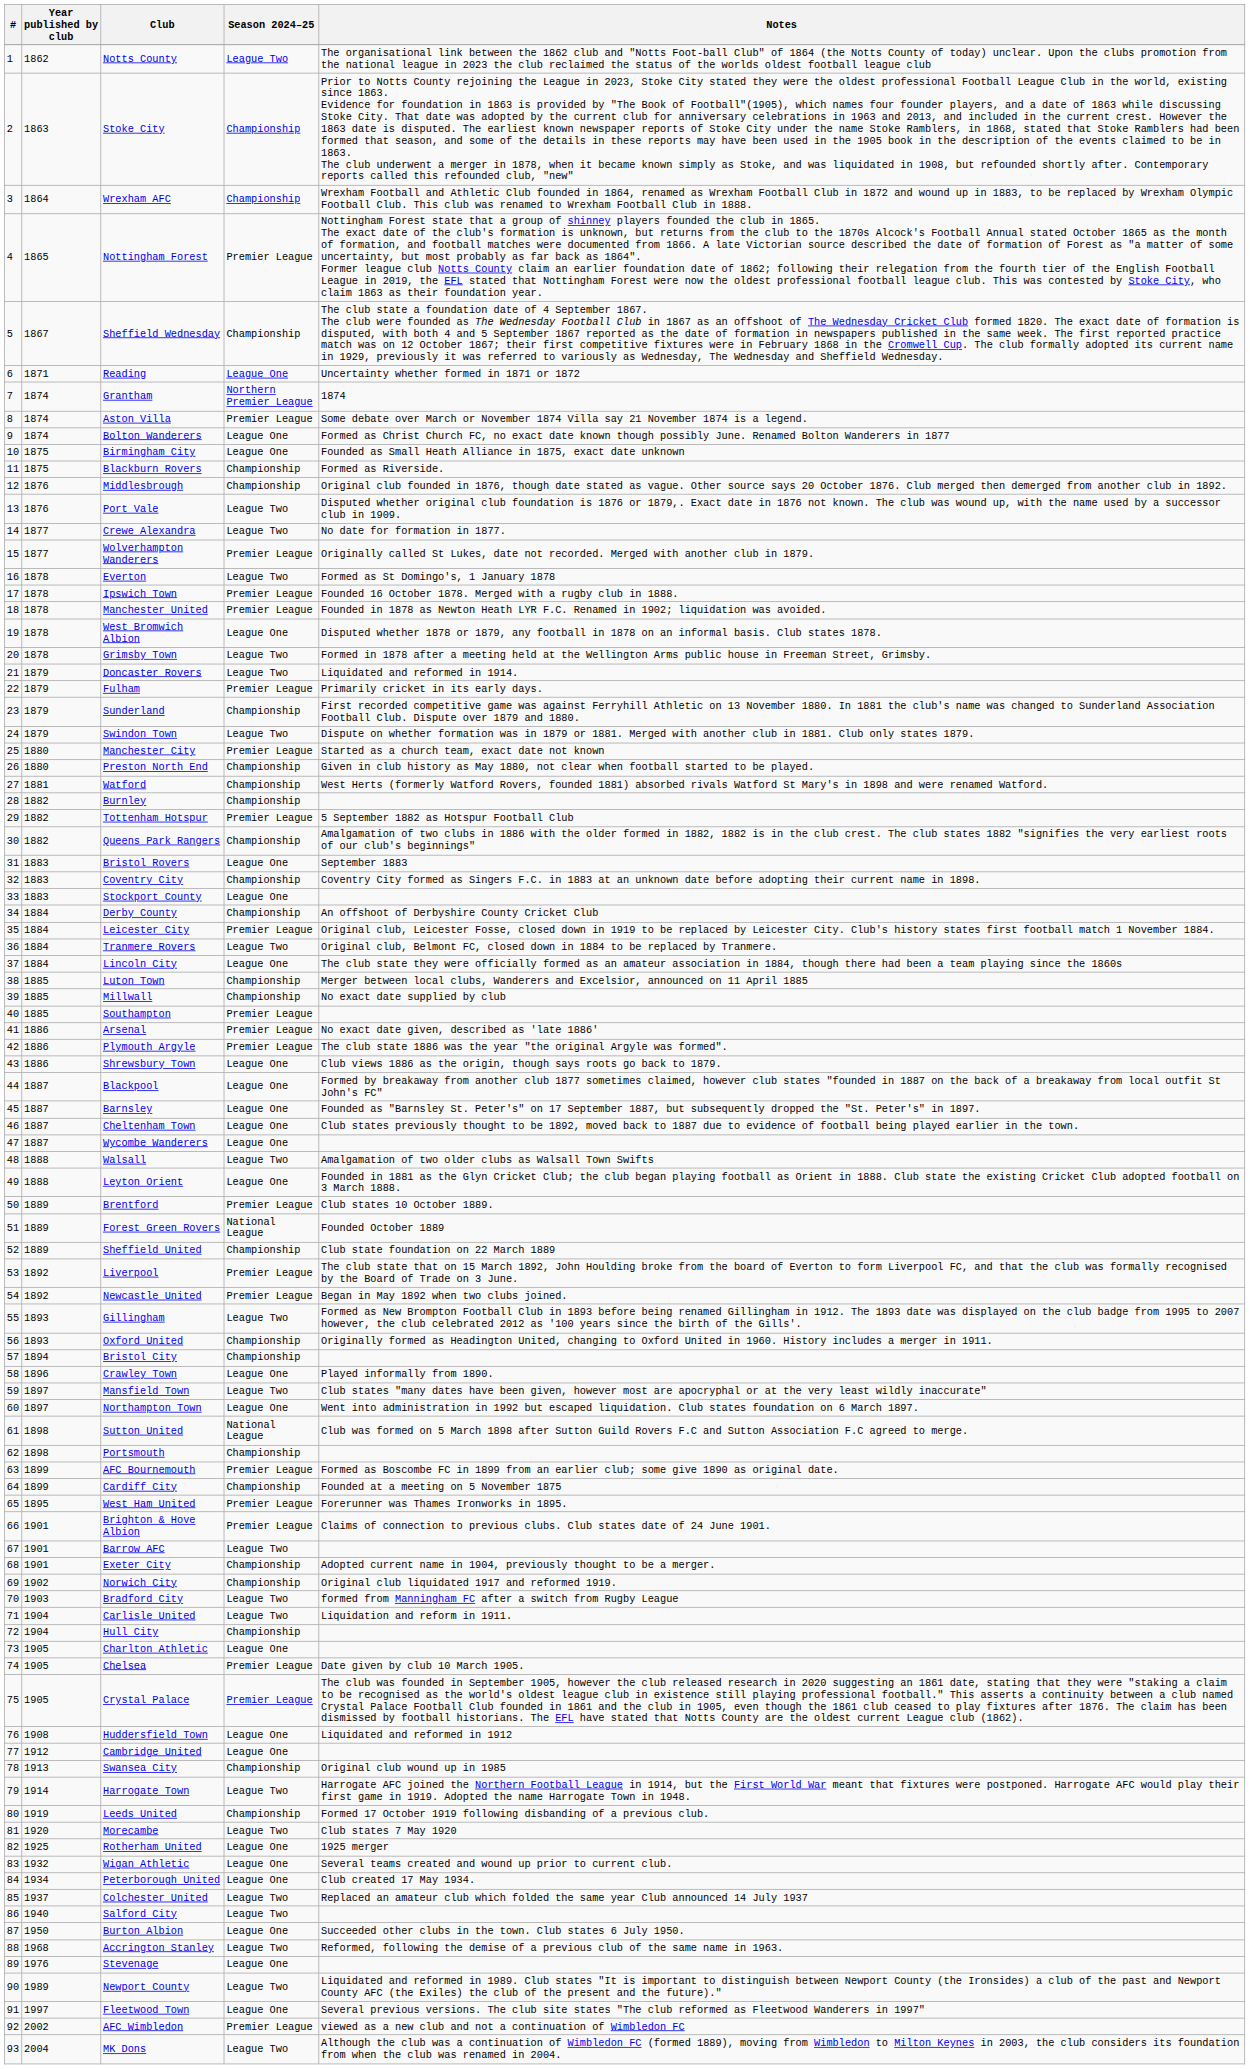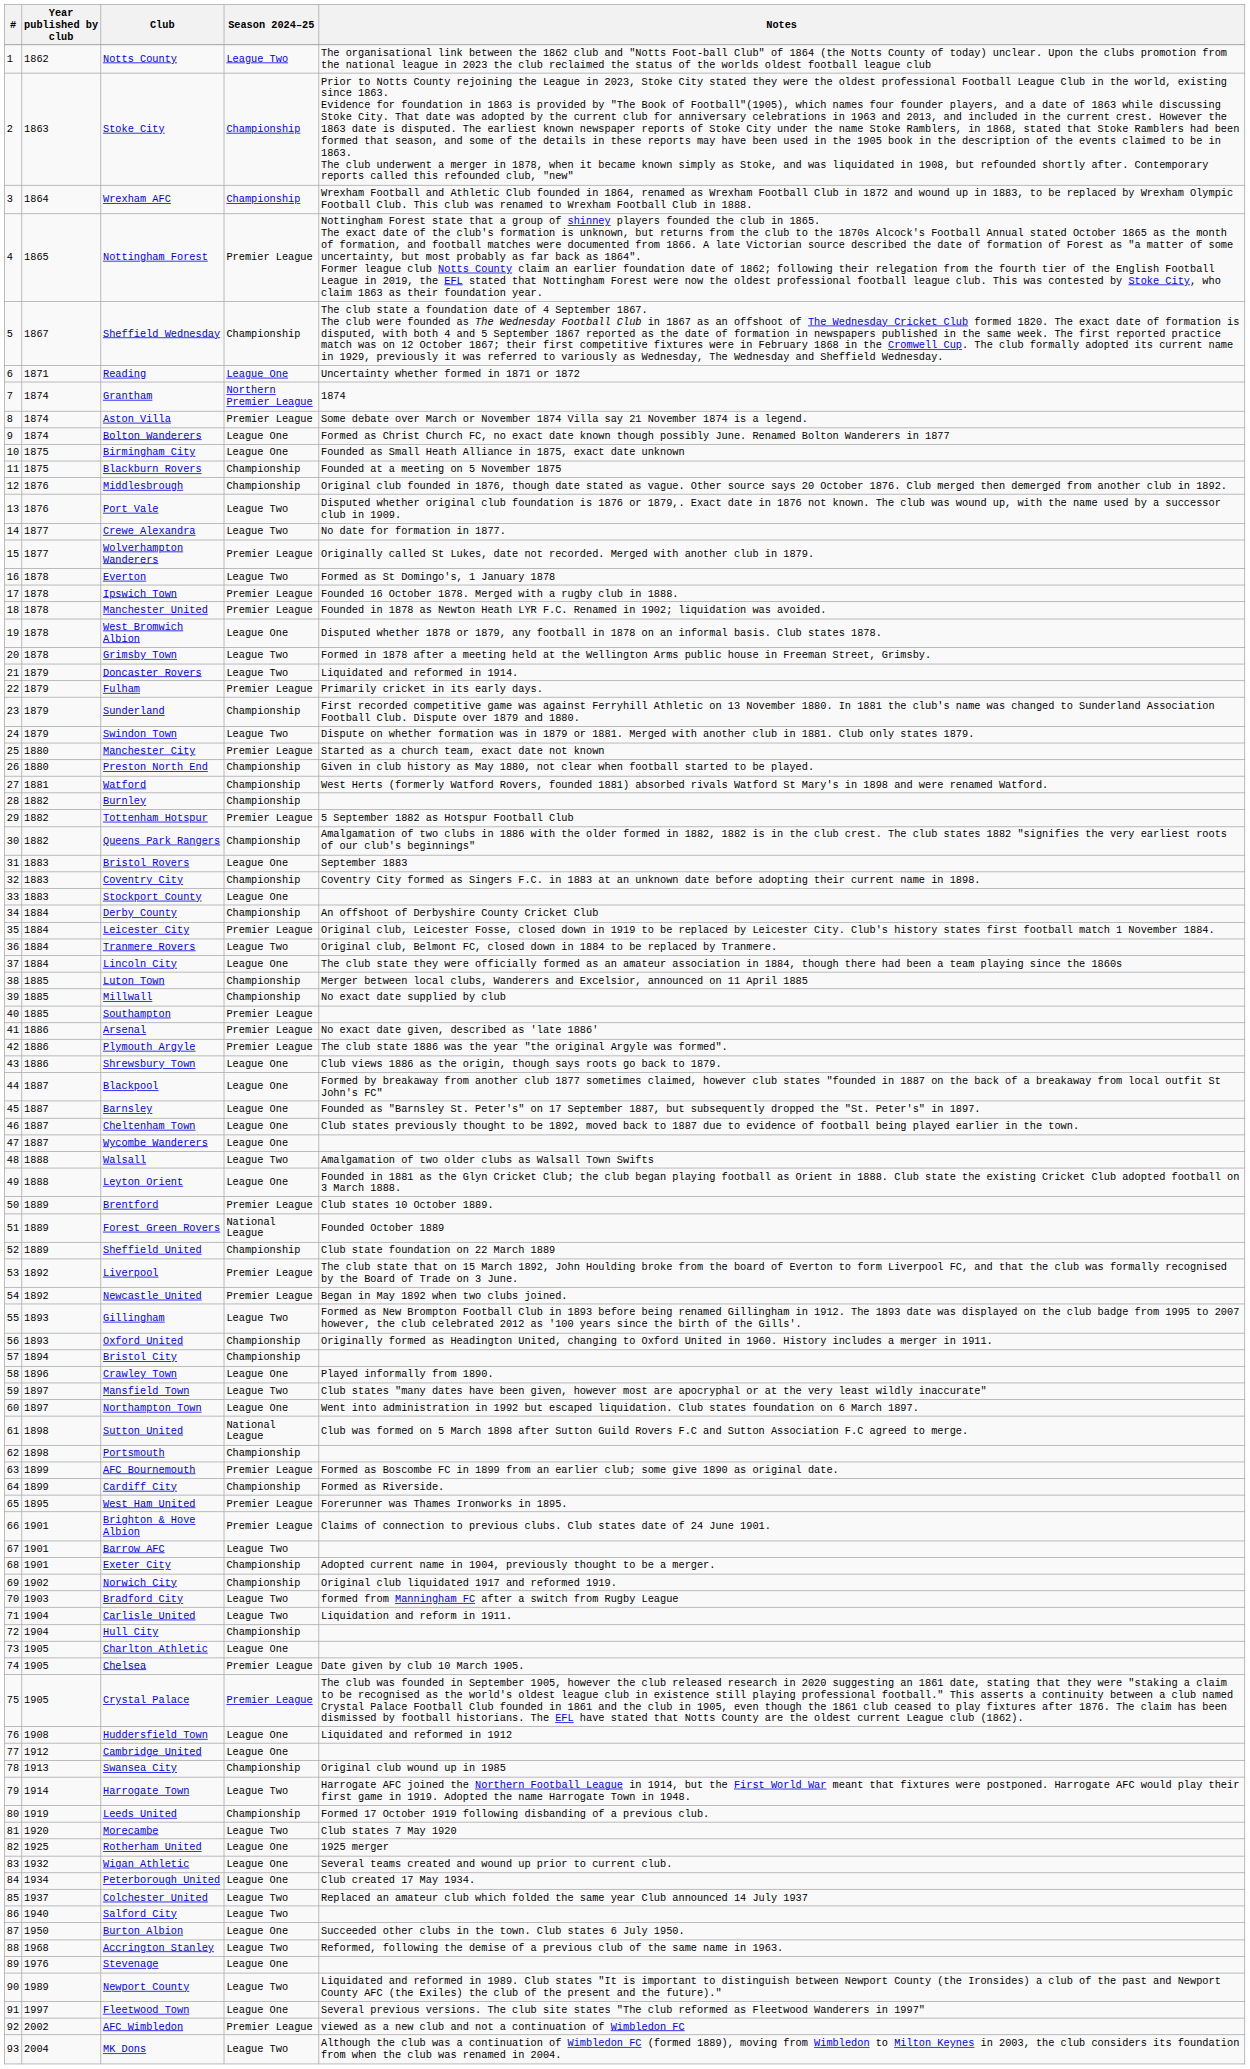(383, 469) Formed as Riverside. -> (441, 469) Founded at a meeting on 5 November 1875
(441, 1487) Founded at a meeting on 5 November 1875 -> (383, 1487) Formed as Riverside.
